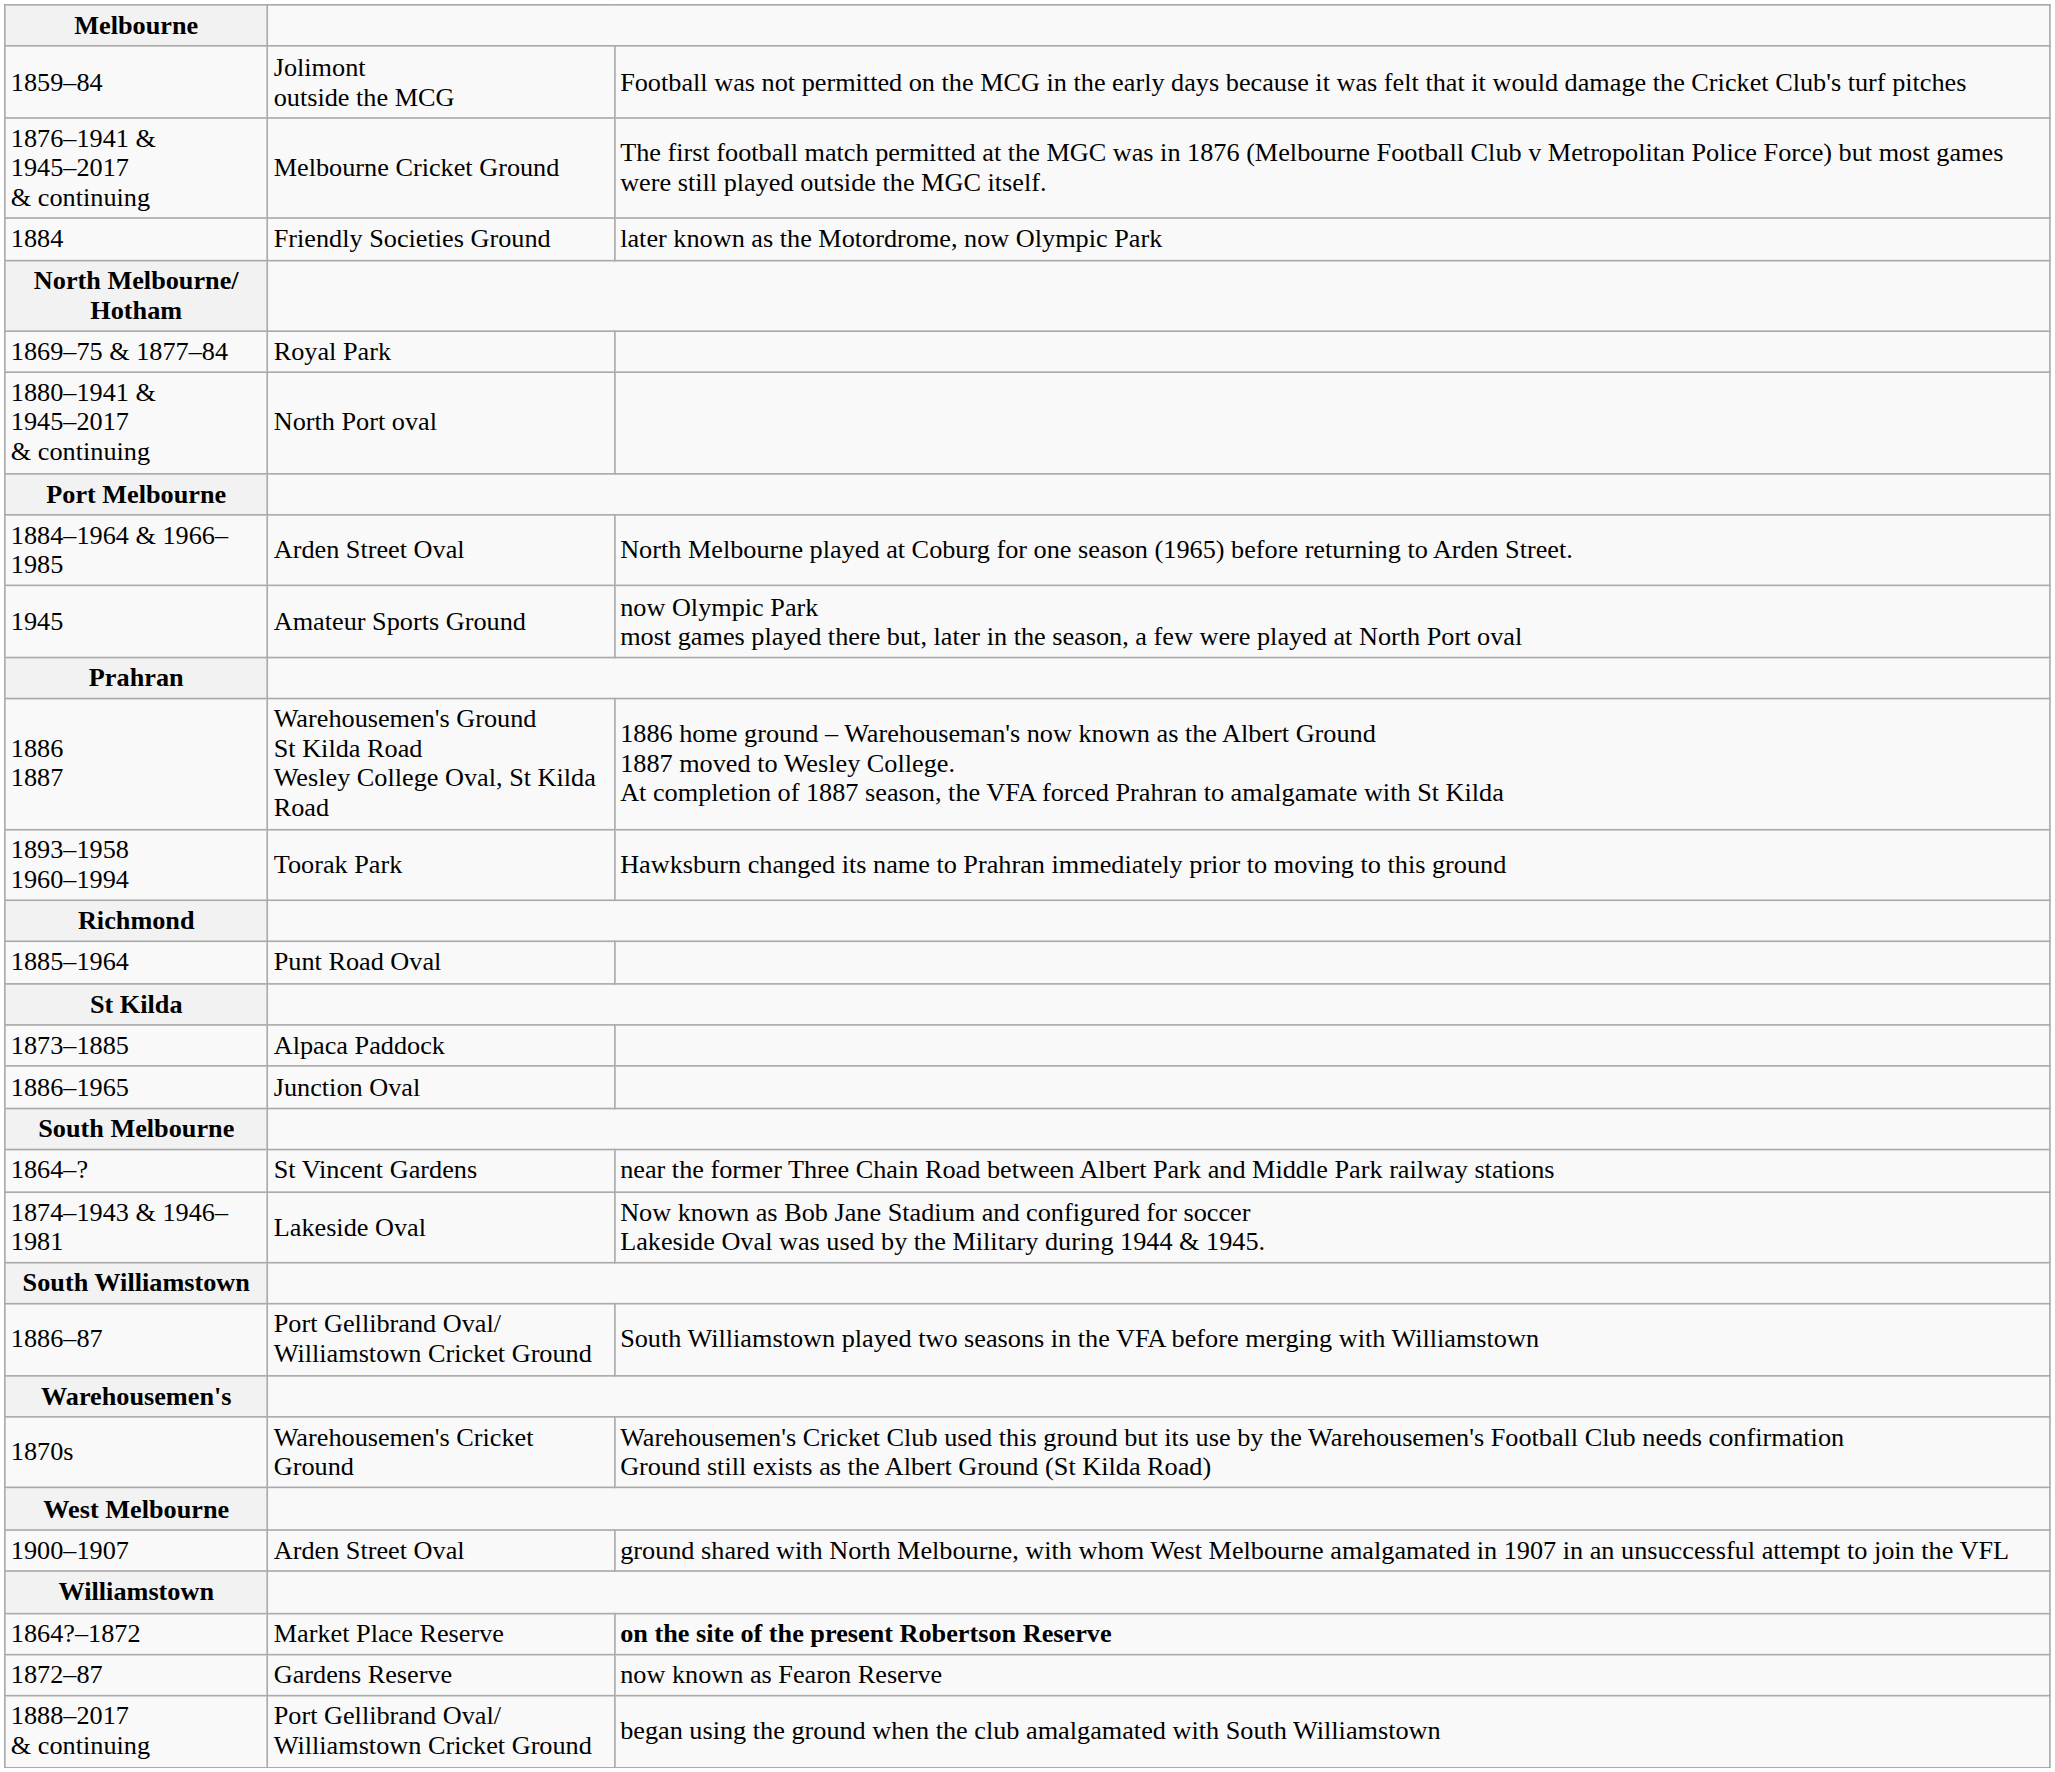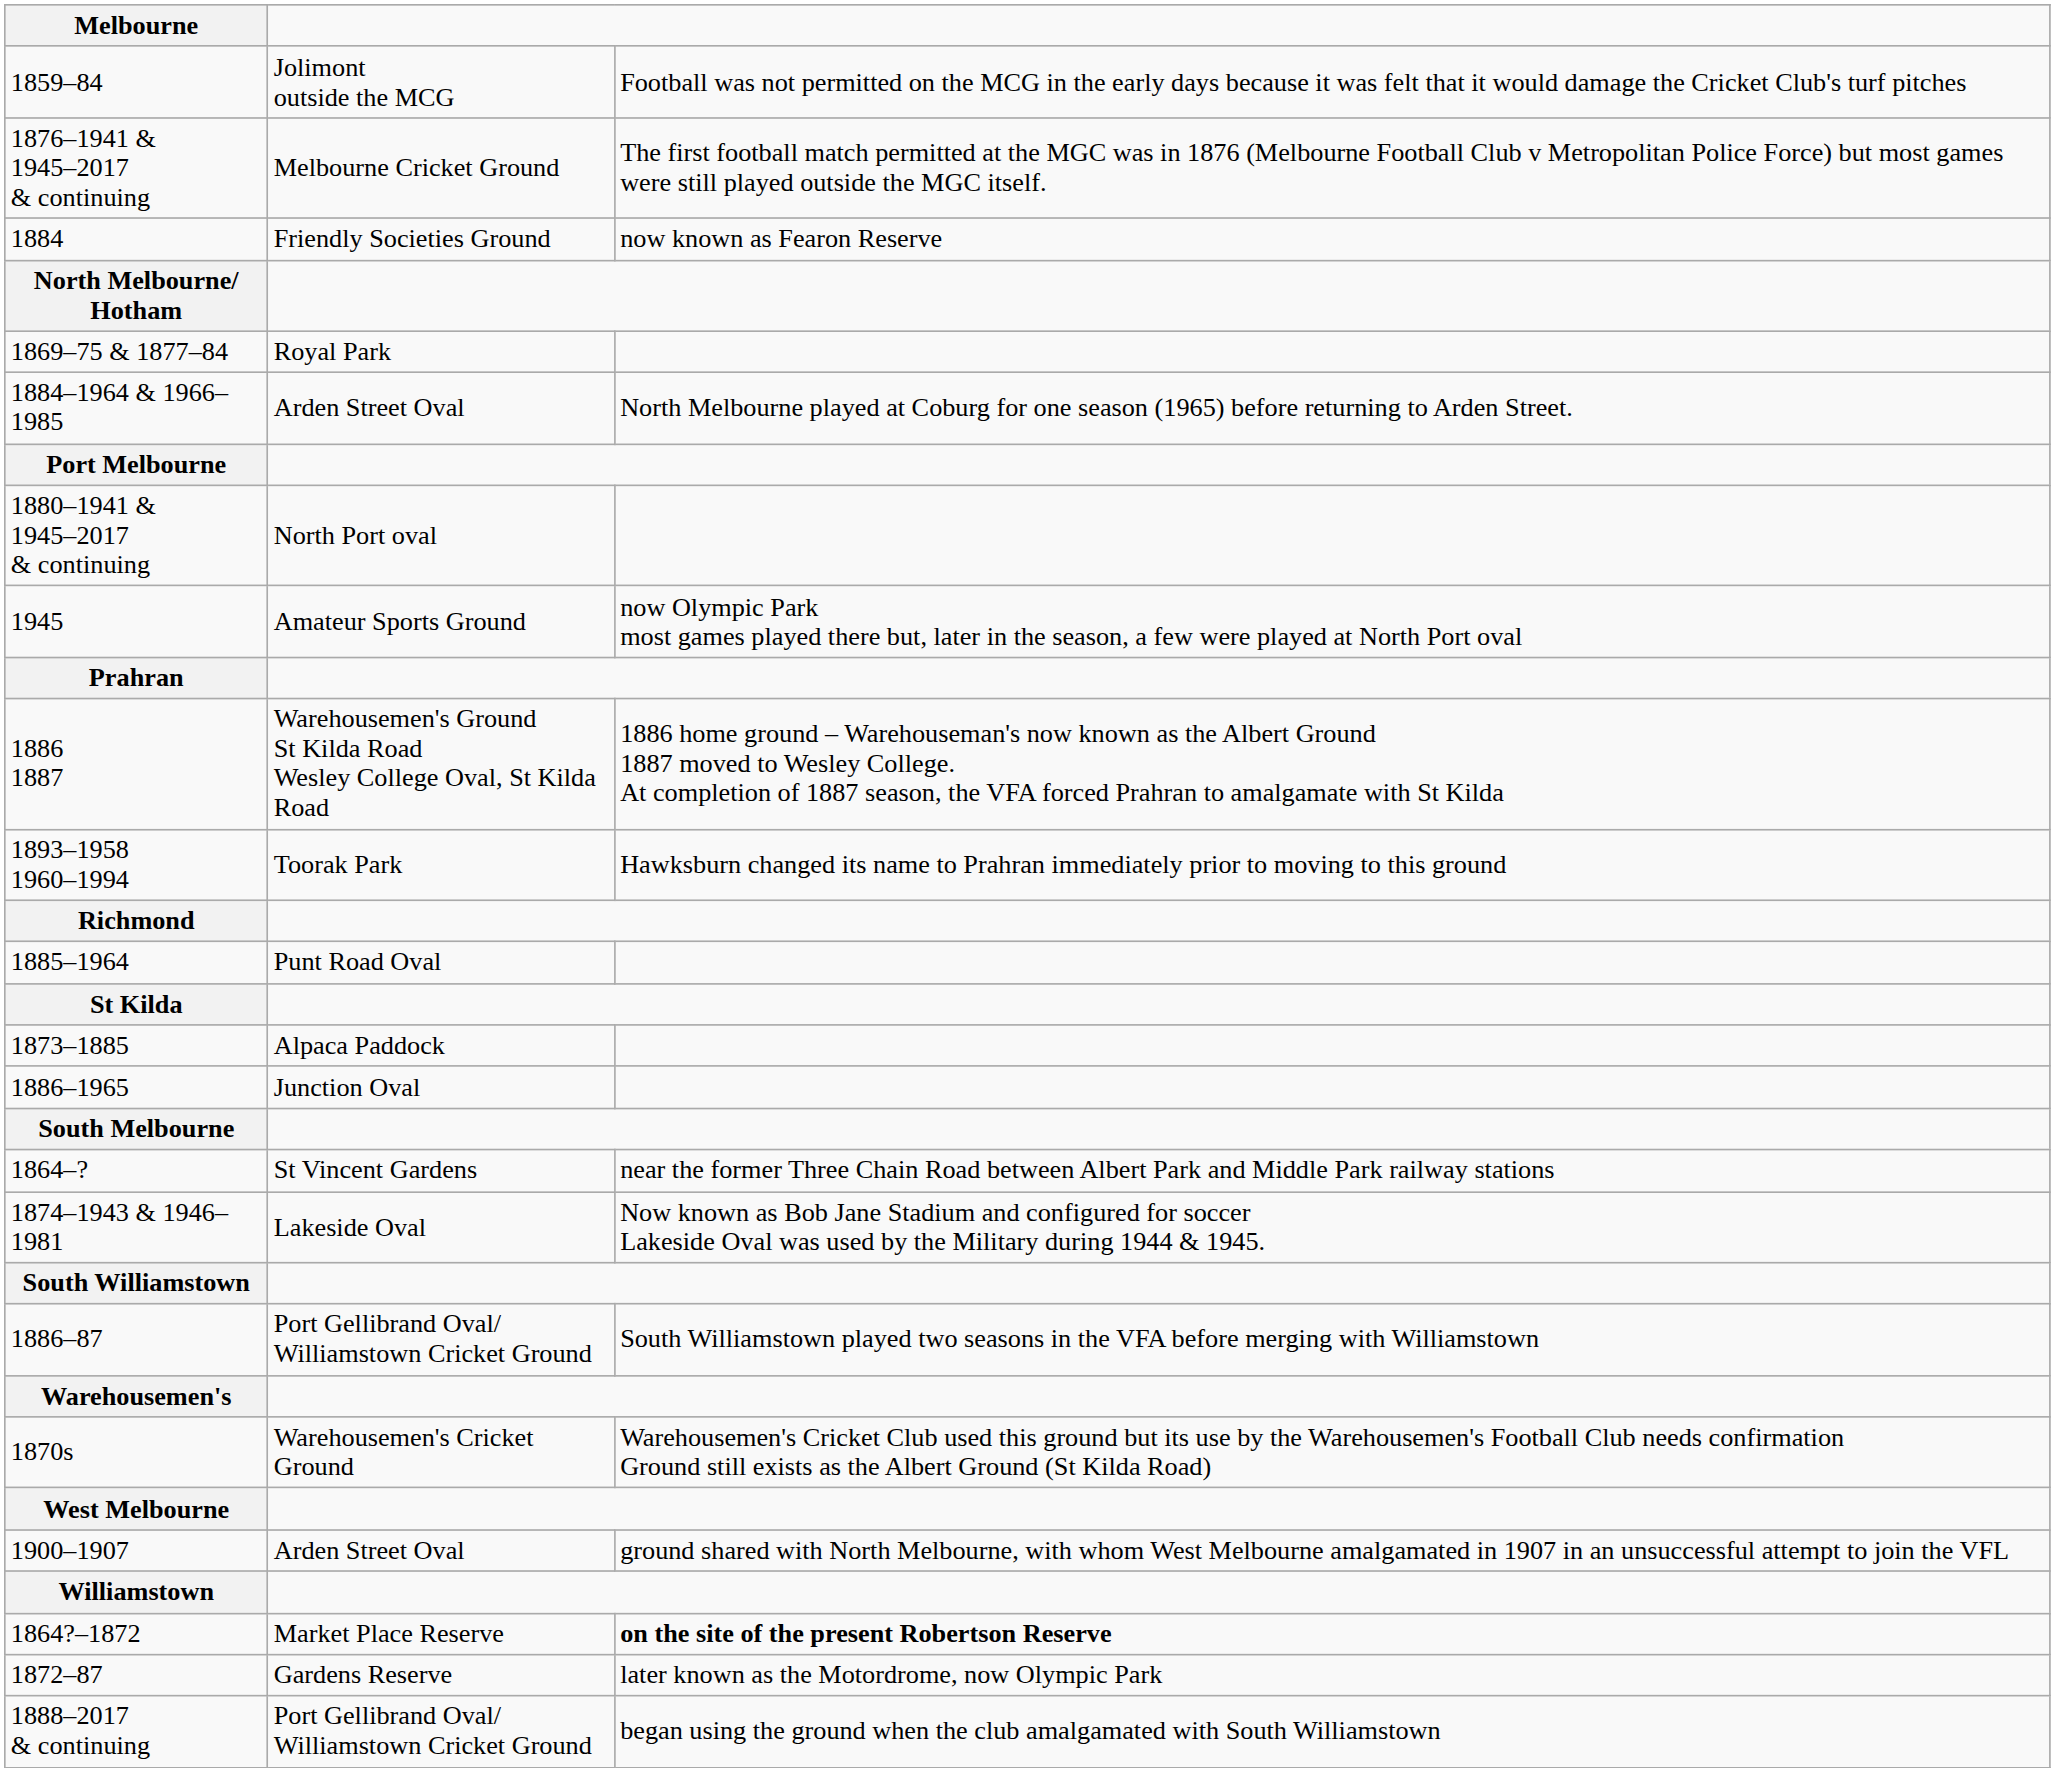(891, 238) later known as the Motordrome, now Olympic Park -> (781, 238) now known as Fearon Reserve
rows swapped: (119, 550) <-> (83, 422)
(781, 1674) now known as Fearon Reserve -> (891, 1674) later known as the Motordrome, now Olympic Park
